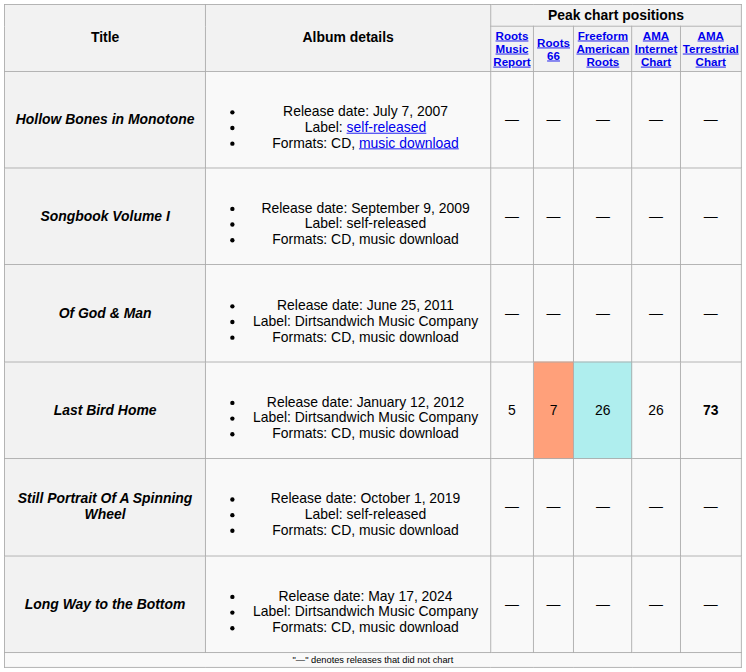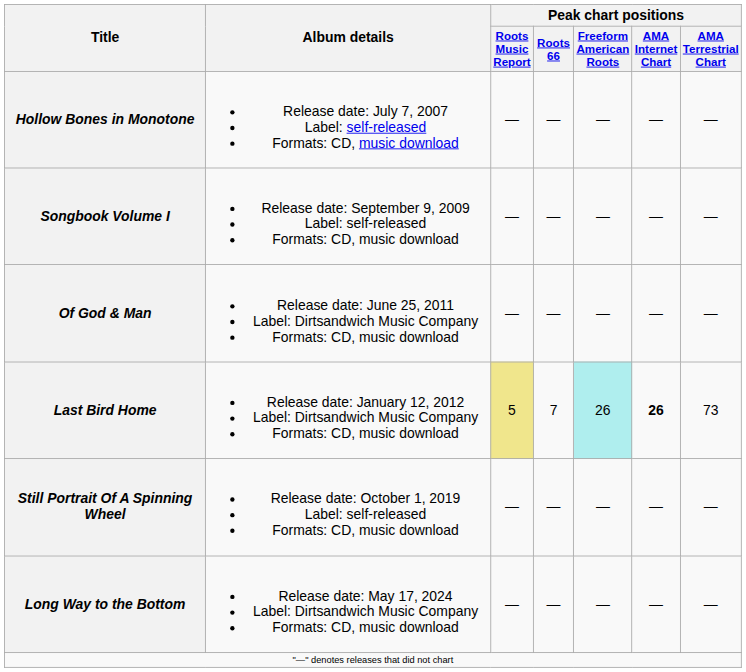(512, 410) no background -> (512, 410) khaki background
(554, 410) lightsalmon background -> (554, 410) no background
(656, 410) normal -> (656, 410) bold
(711, 410) bold -> (711, 410) normal
